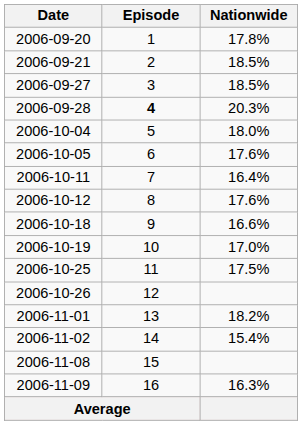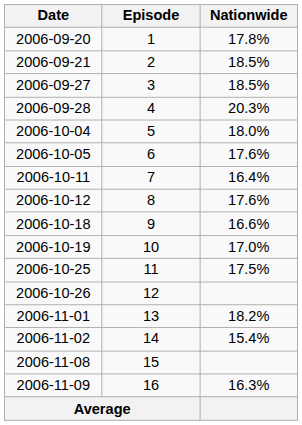(151, 108) bold -> (151, 108) normal
